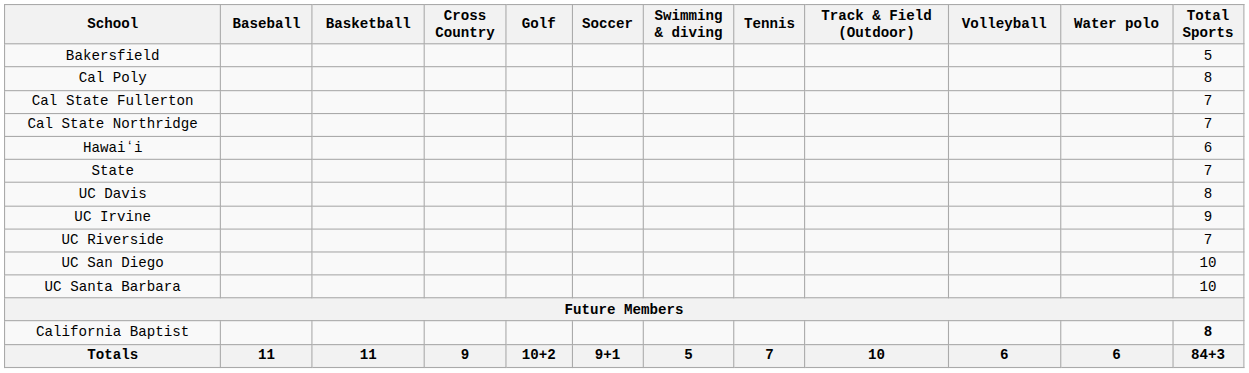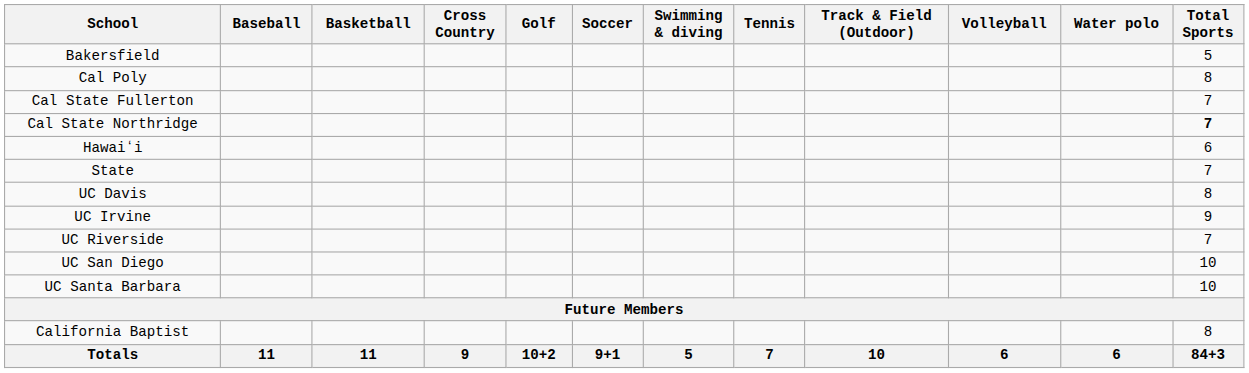(1208, 125) normal -> (1208, 125) bold
(1208, 333) bold -> (1208, 333) normal
